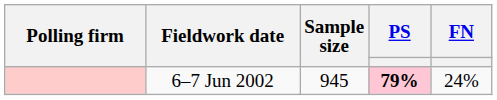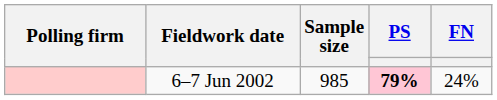(334, 80) 945 -> (334, 80) 985
